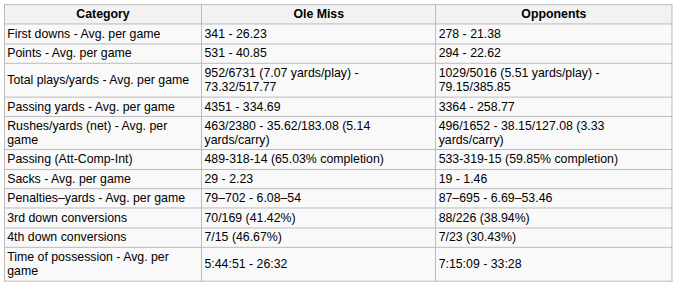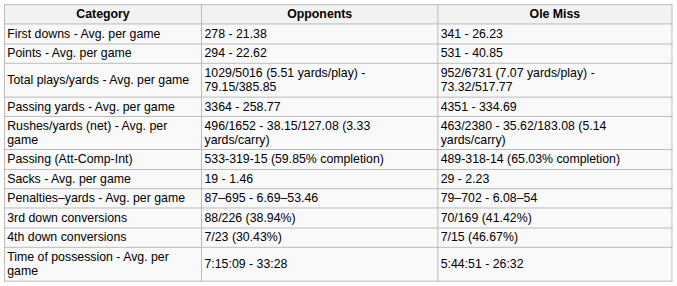columns swapped: (319, 14) <-> (554, 14)
